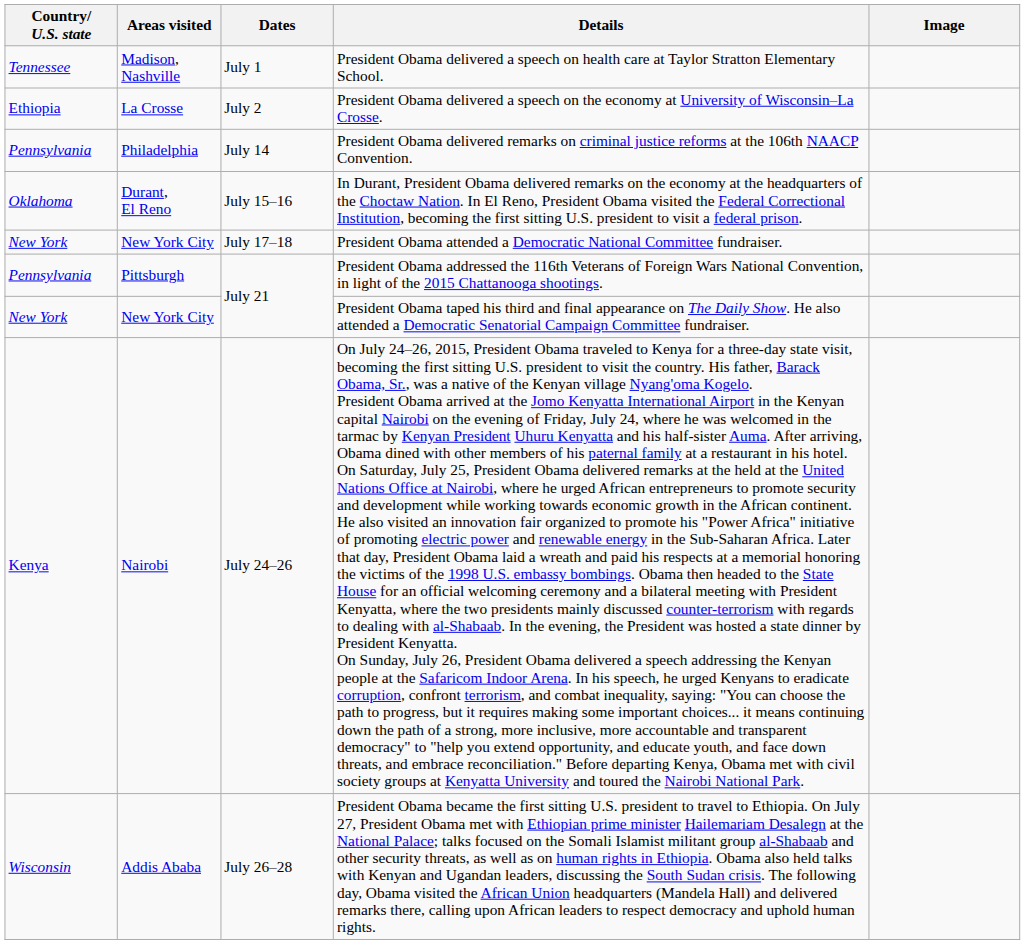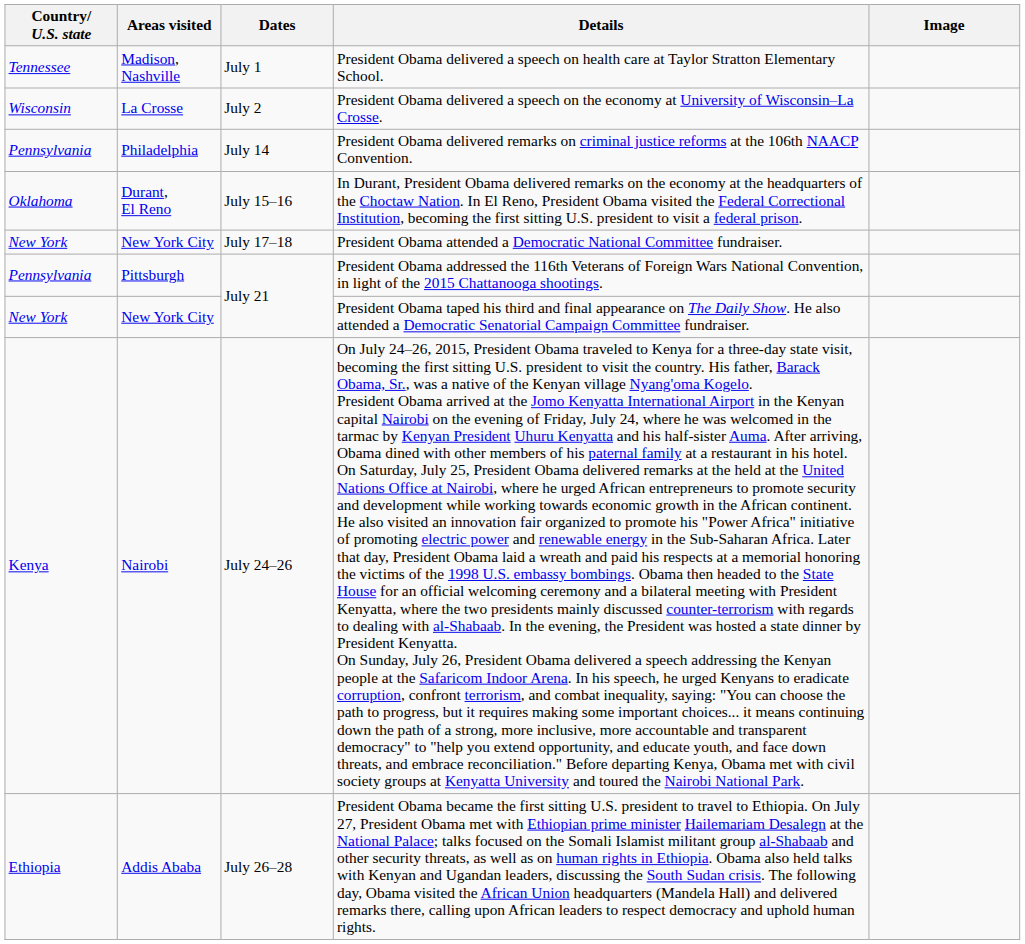(35, 108) Ethiopia -> (40, 108) Wisconsin
(40, 866) Wisconsin -> (35, 866) Ethiopia
